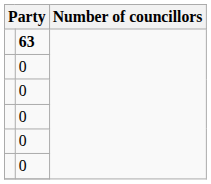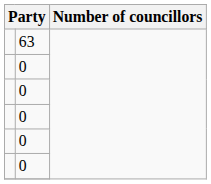(27, 41) bold -> (27, 41) normal
